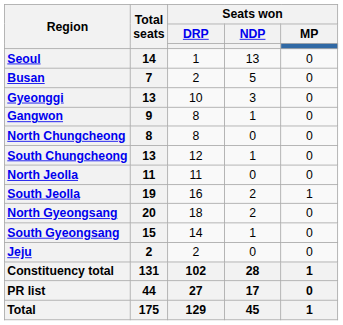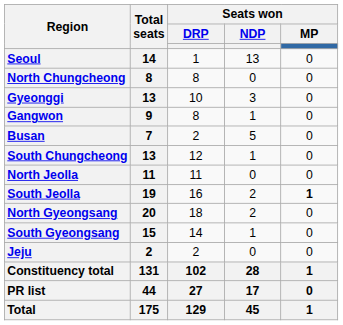rows swapped: (26, 78) <-> (66, 136)
(309, 194) normal -> (309, 194) bold
